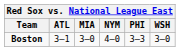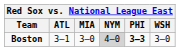(112, 40) no background -> (112, 40) lightgrey background
(137, 40) normal -> (137, 40) bold
